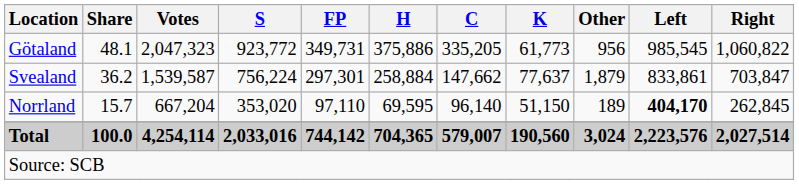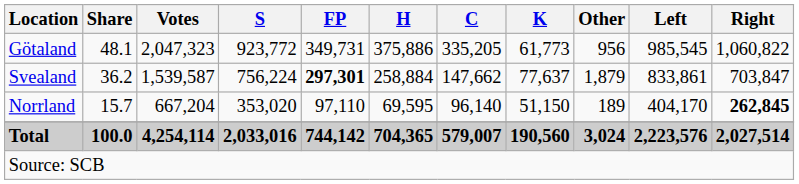(335, 77) normal -> (335, 77) bold
(677, 106) bold -> (677, 106) normal
(760, 106) normal -> (760, 106) bold
